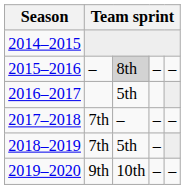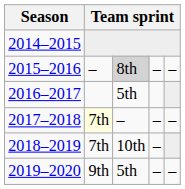(99, 119) no background -> (99, 119) lightyellow background
(127, 145) 5th -> (131, 145) 10th
(131, 171) 10th -> (127, 171) 5th
